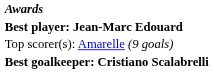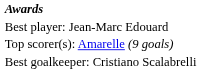(94, 26) bold -> (87, 26) normal
(107, 62) bold -> (101, 62) normal
